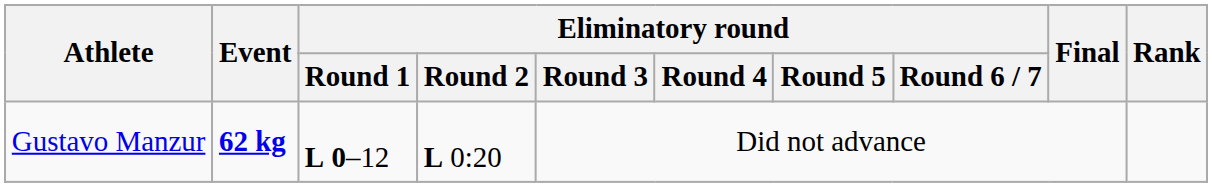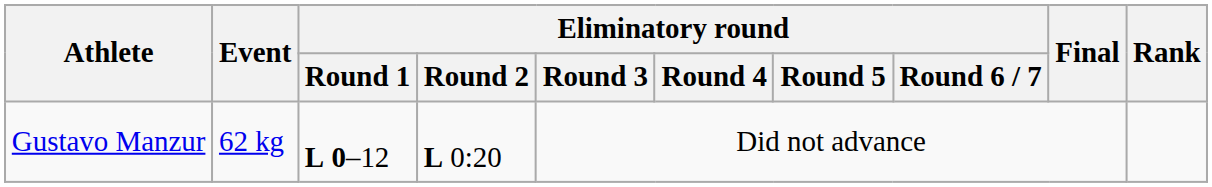(252, 141) bold -> (252, 141) normal
